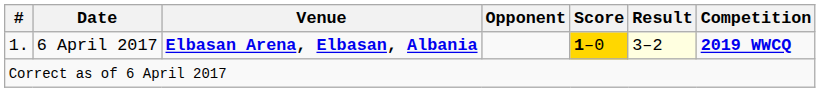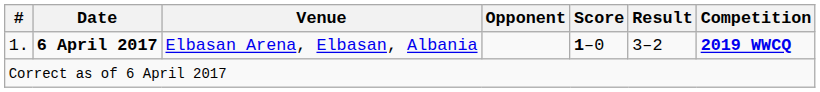(97, 46) normal -> (97, 46) bold
(322, 46) bold -> (322, 46) normal
(589, 46) gold background -> (589, 46) no background
(647, 46) lightyellow background -> (647, 46) no background
